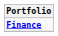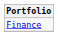(24, 25) bold -> (24, 25) normal
